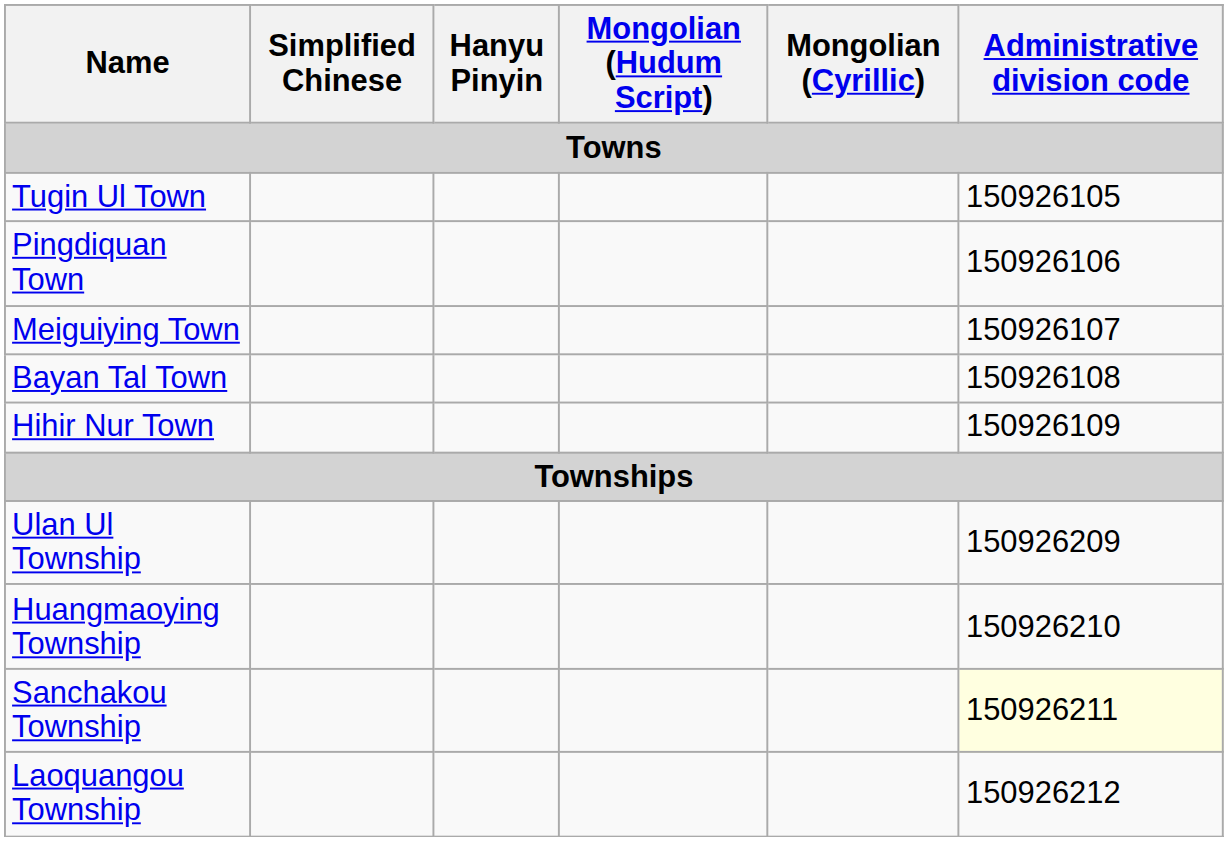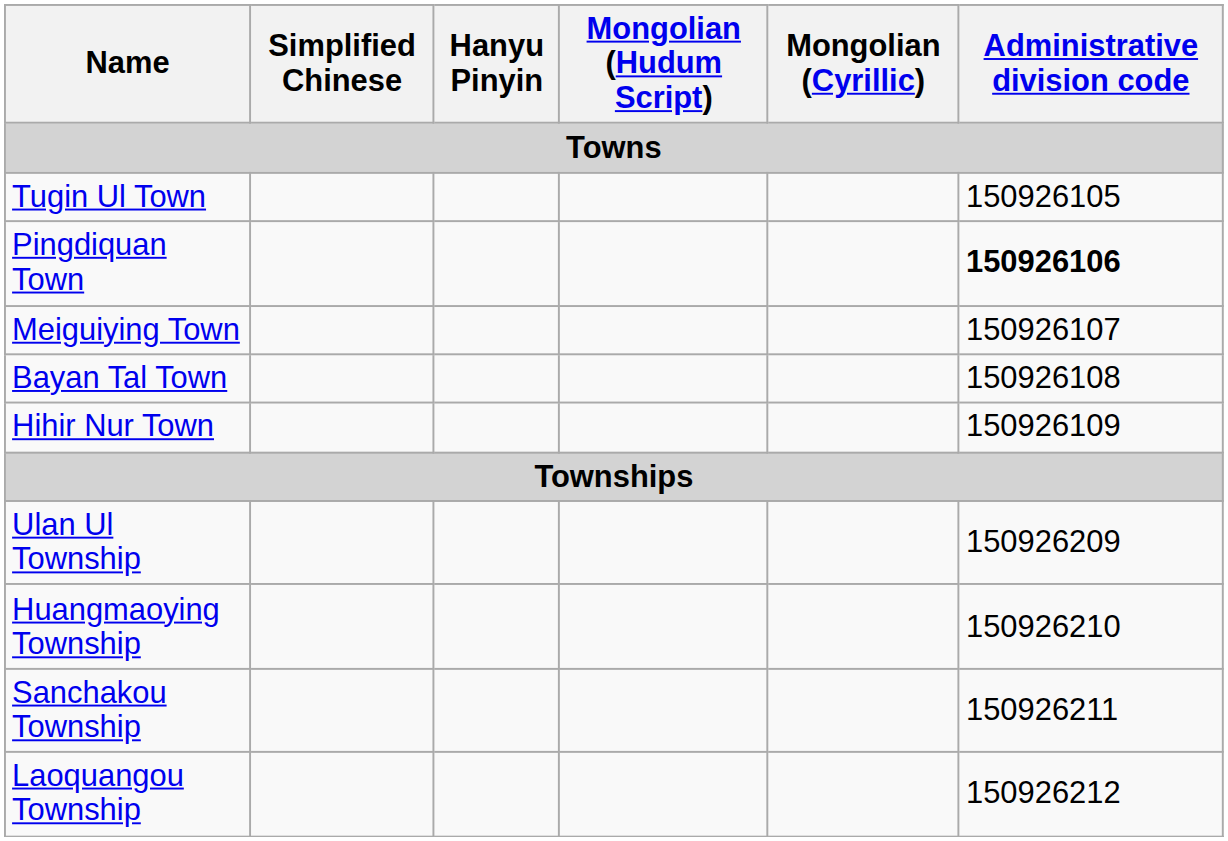(1043, 262) normal -> (1043, 262) bold
(1042, 709) lightyellow background -> (1042, 709) no background
